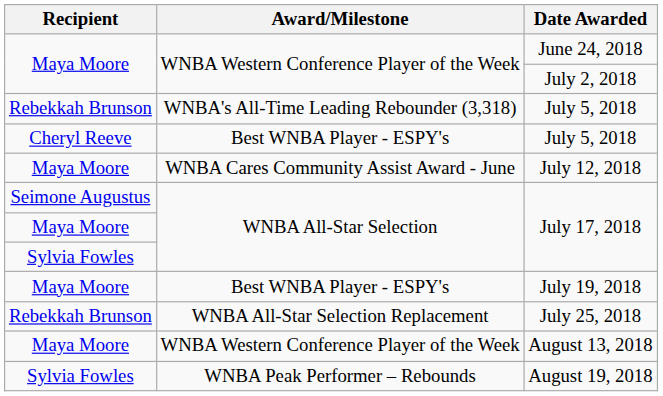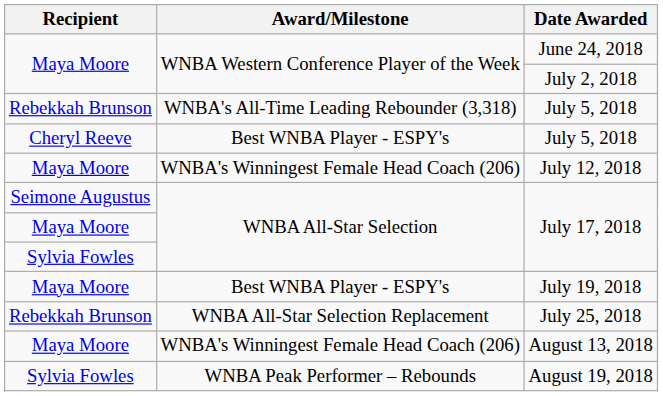(340, 167) WNBA Cares Community Assist Award - June -> (340, 167) WNBA's Winningest Female Head Coach (206)
(340, 345) WNBA Western Conference Player of the Week -> (340, 345) WNBA's Winningest Female Head Coach (206)
